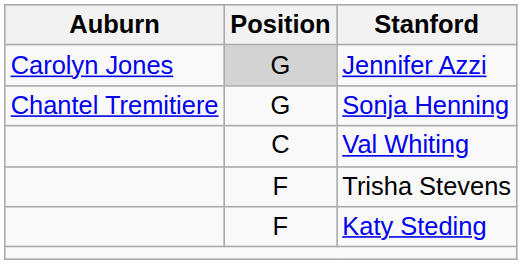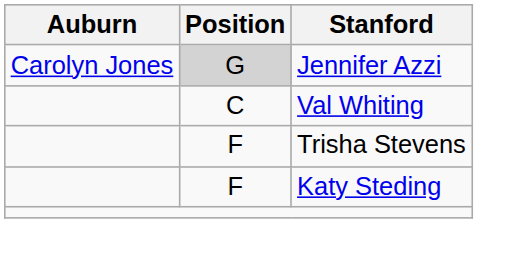- row: (426, 105)
